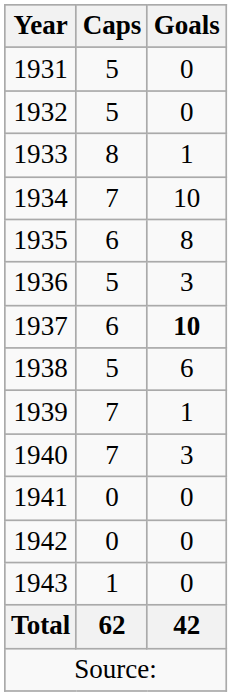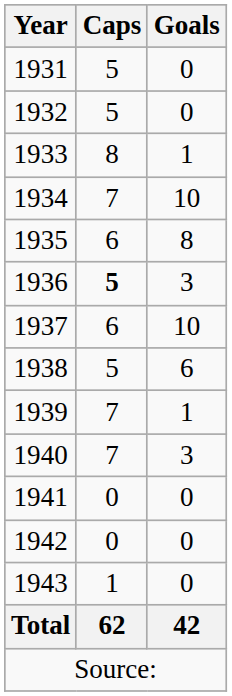(112, 283) normal -> (112, 283) bold
(187, 326) bold -> (187, 326) normal
